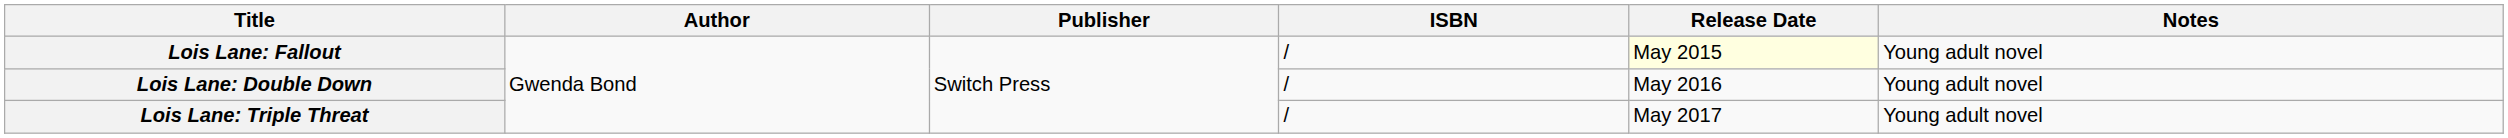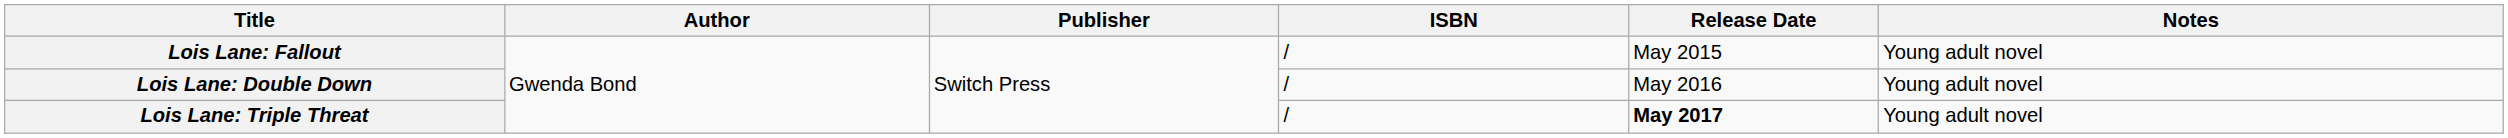(1678, 52) lightyellow background -> (1678, 52) no background
(1678, 116) normal -> (1678, 116) bold
